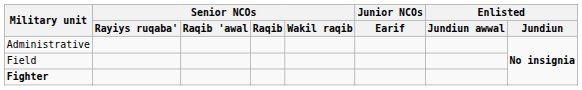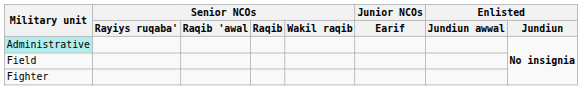(48, 45) no background -> (48, 45) paleturquoise background
(28, 77) bold -> (28, 77) normal
